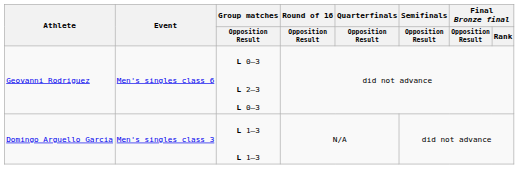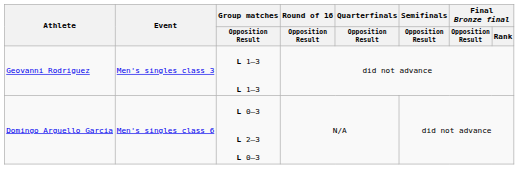(166, 80) Men's singles class 6 -> (166, 70) Men's singles class 3
(248, 84) L 0–3 L 2–3 L 0–3 -> (248, 75) L 1–3 L 1–3
(166, 139) Men's singles class 3 -> (166, 130) Men's singles class 6
(248, 143) L 1–3 L 1–3 -> (248, 134) L 0–3 L 2–3 L 0–3
